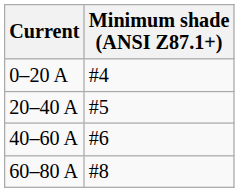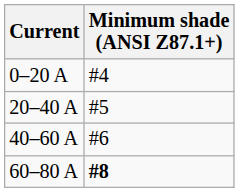(99, 171) normal -> (99, 171) bold
